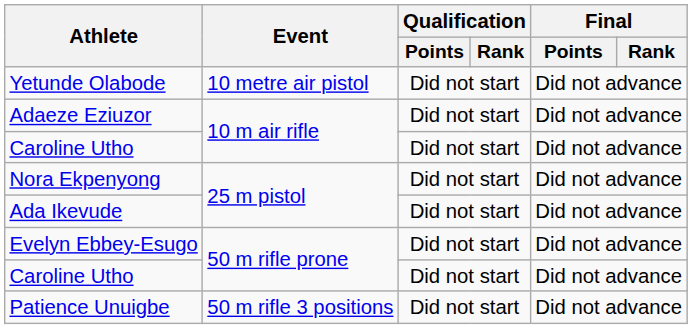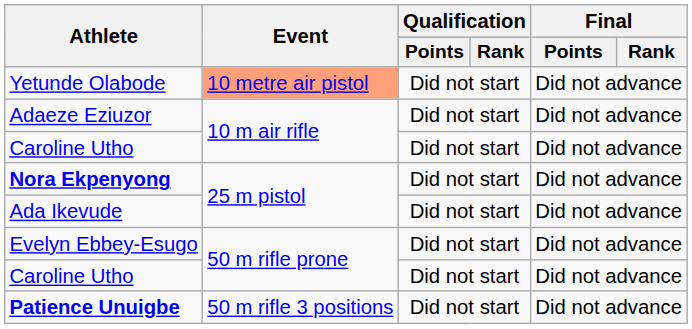(288, 83) no background -> (288, 83) lightsalmon background
(85, 180) normal -> (90, 180) bold
(90, 308) normal -> (95, 308) bold
